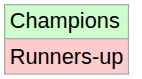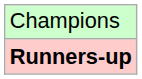(67, 56) normal -> (71, 56) bold
